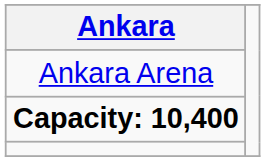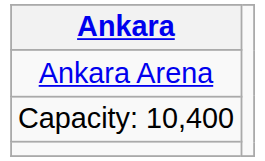(126, 118) bold -> (126, 118) normal
